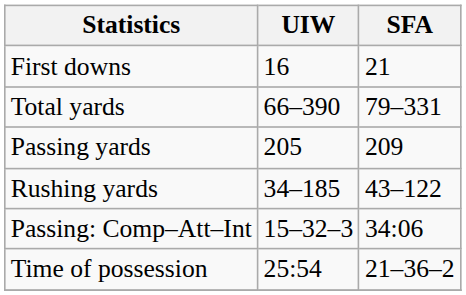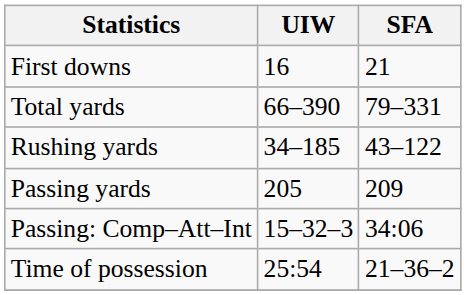rows swapped: (84, 187) <-> (81, 147)
